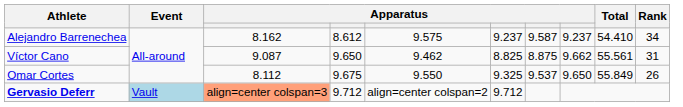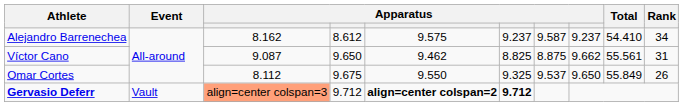(145, 93) lightblue background -> (145, 93) no background
(428, 93) normal -> (432, 93) bold
(508, 93) normal -> (517, 93) bold
